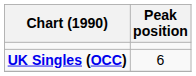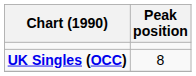(160, 60) 6 -> (160, 60) 8
